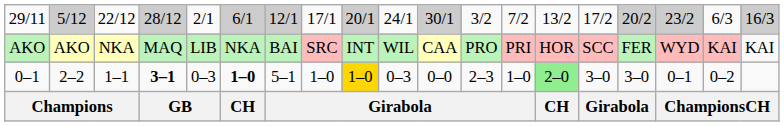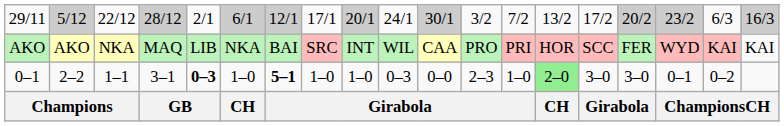(163, 76) bold -> (163, 76) normal
(203, 76) normal -> (203, 76) bold
(243, 76) bold -> (243, 76) normal
(283, 76) normal -> (283, 76) bold
(360, 76) gold background -> (360, 76) no background
